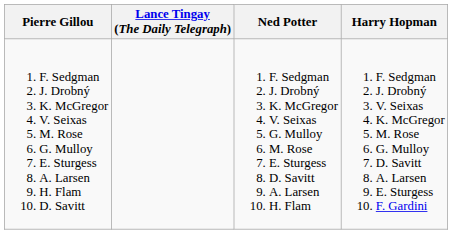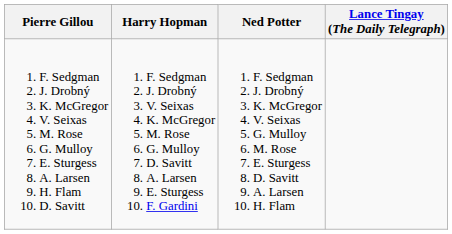columns swapped: (394, 21) <-> (173, 21)
